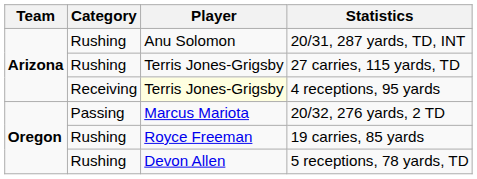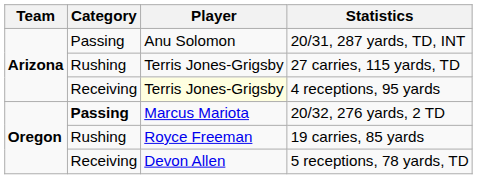(98, 40) Rushing -> (98, 40) Passing
(98, 113) normal -> (100, 113) bold
(98, 161) Rushing -> (104, 161) Receiving
